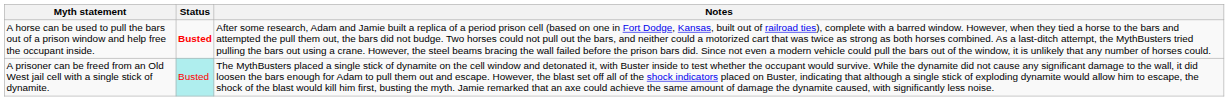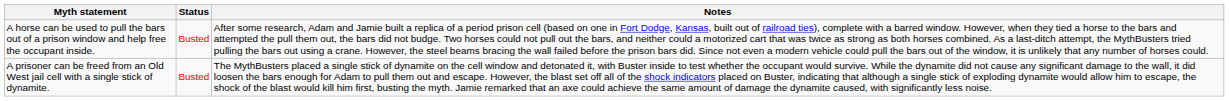(195, 39) bold -> (194, 39) normal
(194, 77) paleturquoise background -> (194, 77) no background
